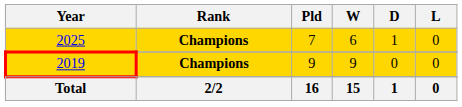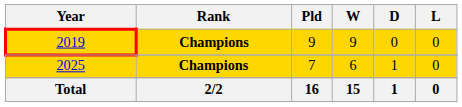rows swapped: (71, 64) <-> (71, 40)
